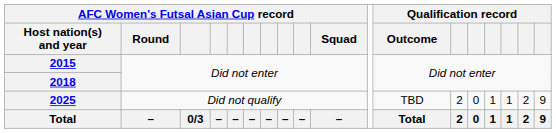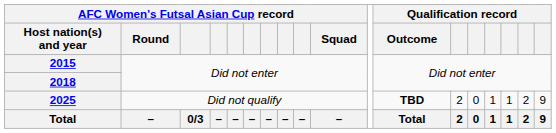(412, 101) normal -> (412, 101) bold
